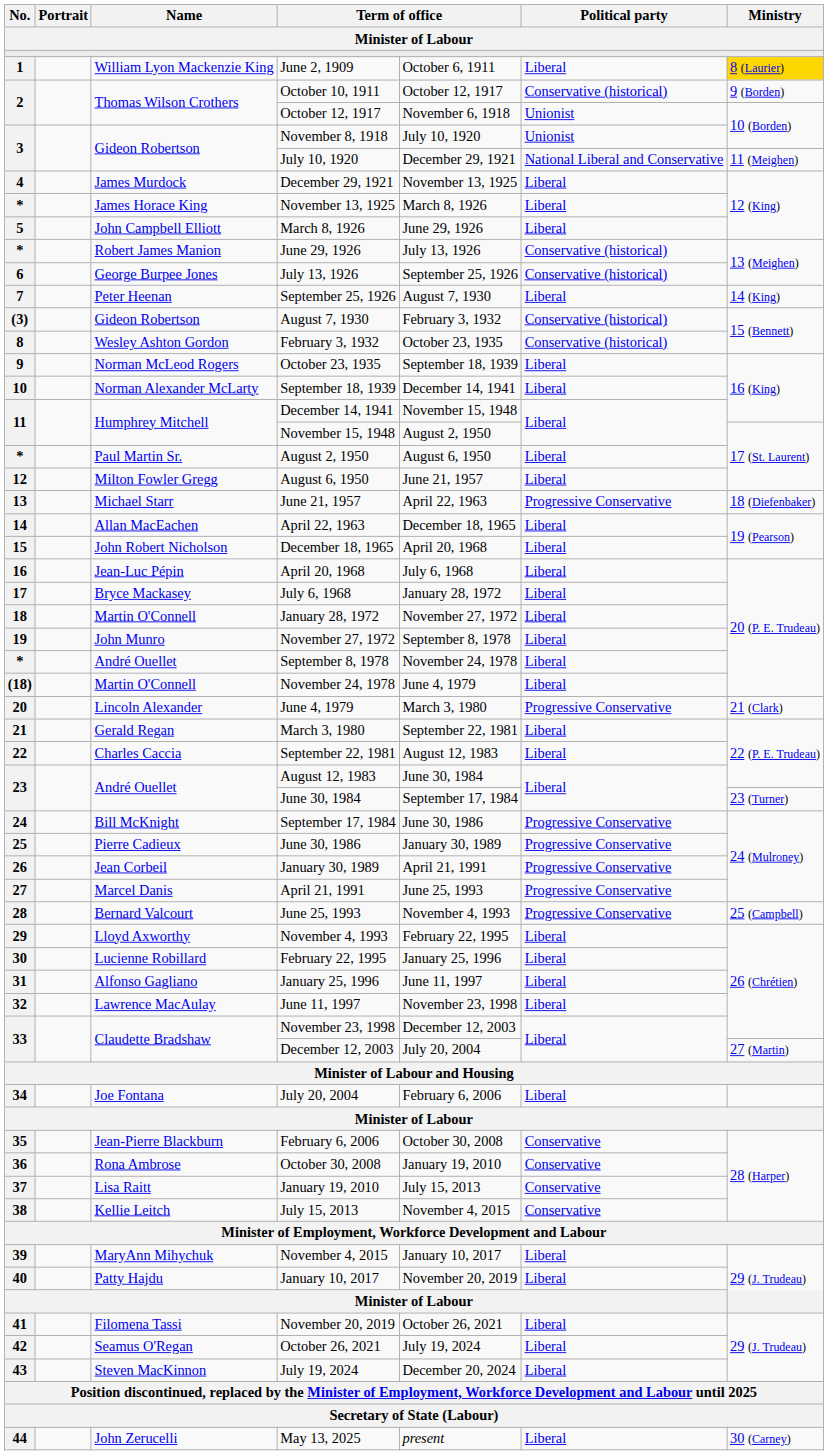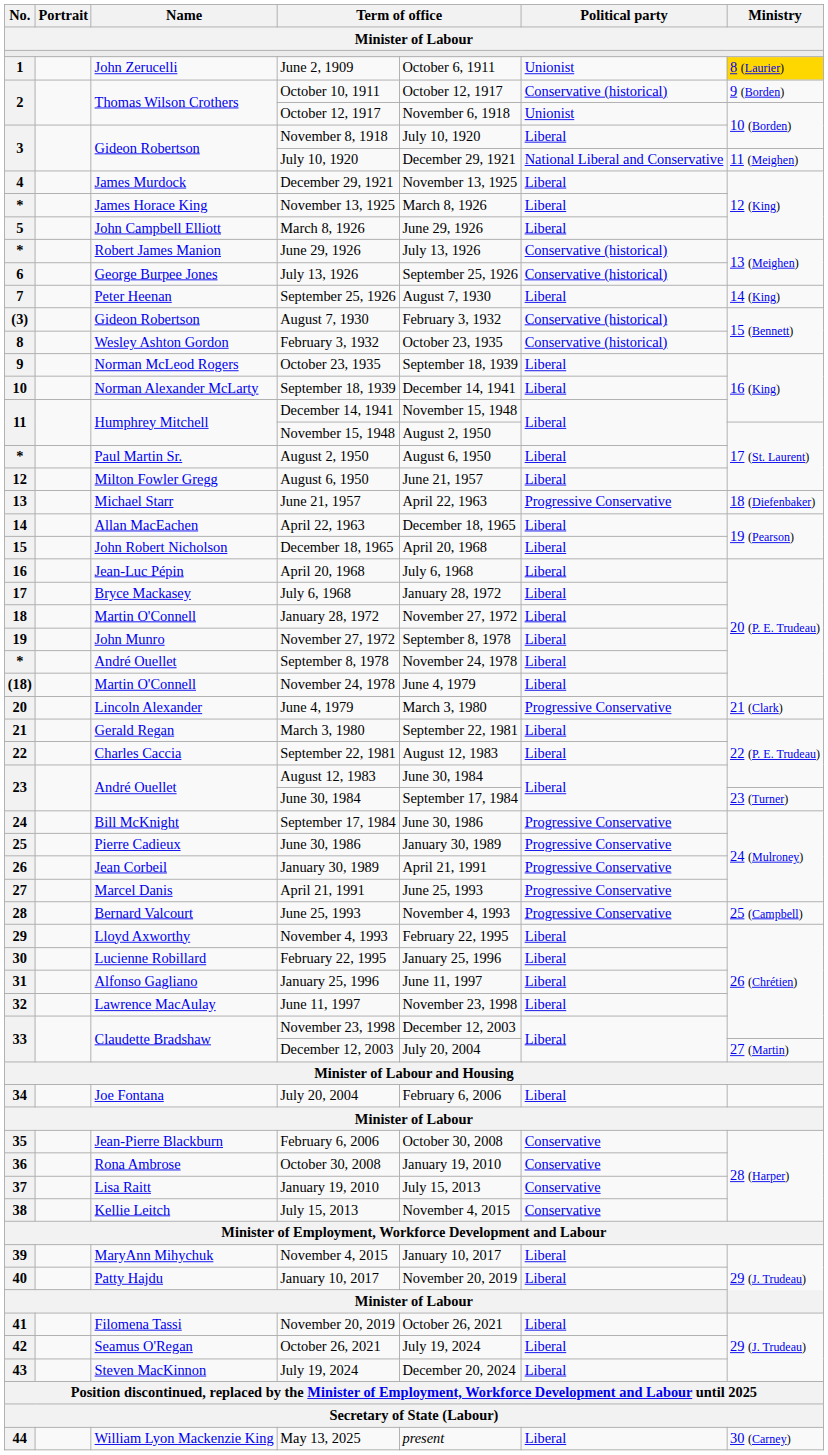(184, 68) William Lyon Mackenzie King -> (136, 68) John Zerucelli
(545, 68) Liberal -> (549, 68) Unionist
(549, 136) Unionist -> (545, 136) Liberal
(136, 1438) John Zerucelli -> (184, 1438) William Lyon Mackenzie King
